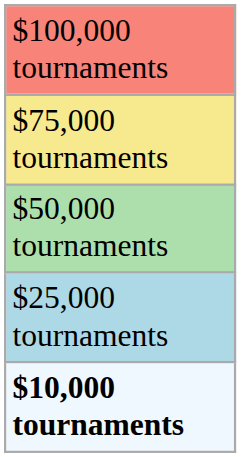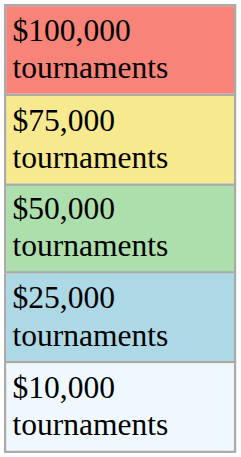(98, 406) bold -> (90, 406) normal
